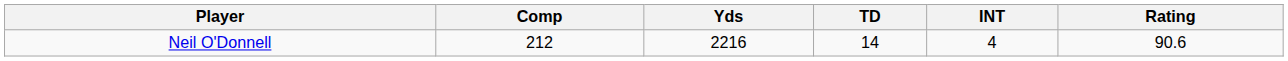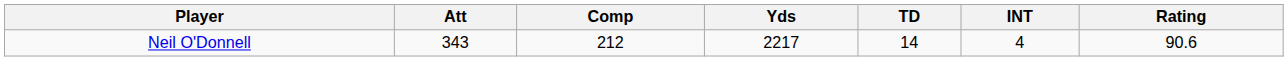+ column: (455, 17)
(728, 42) 2216 -> (781, 42) 2217
